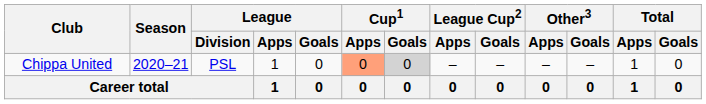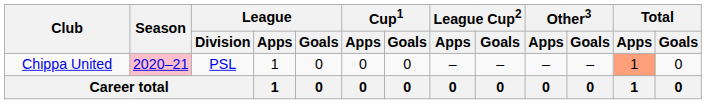(161, 64) no background -> (161, 64) pink background
(363, 64) lightsalmon background -> (363, 64) no background
(407, 64) lightgrey background -> (407, 64) no background
(634, 64) no background -> (634, 64) lightsalmon background
